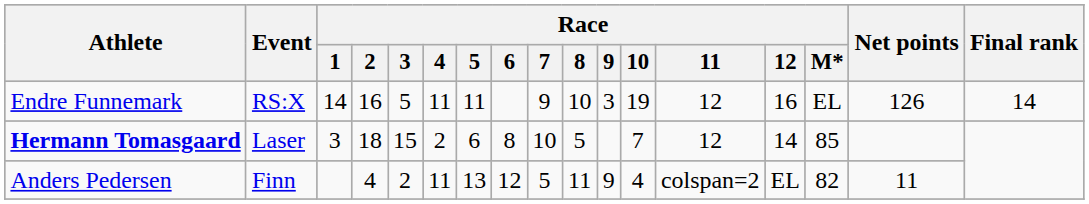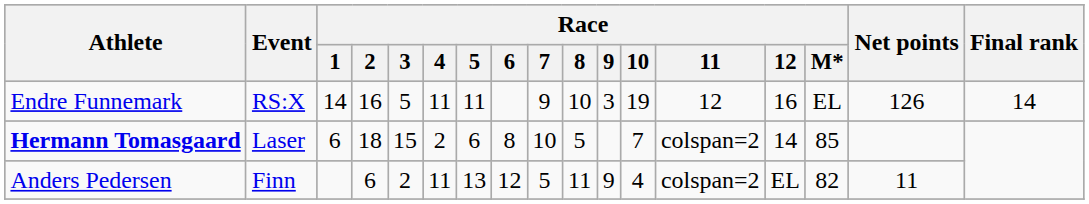(335, 140) 3 -> (335, 140) 6
(710, 140) 12 -> (710, 140) colspan=2
(370, 180) 4 -> (370, 180) 6
